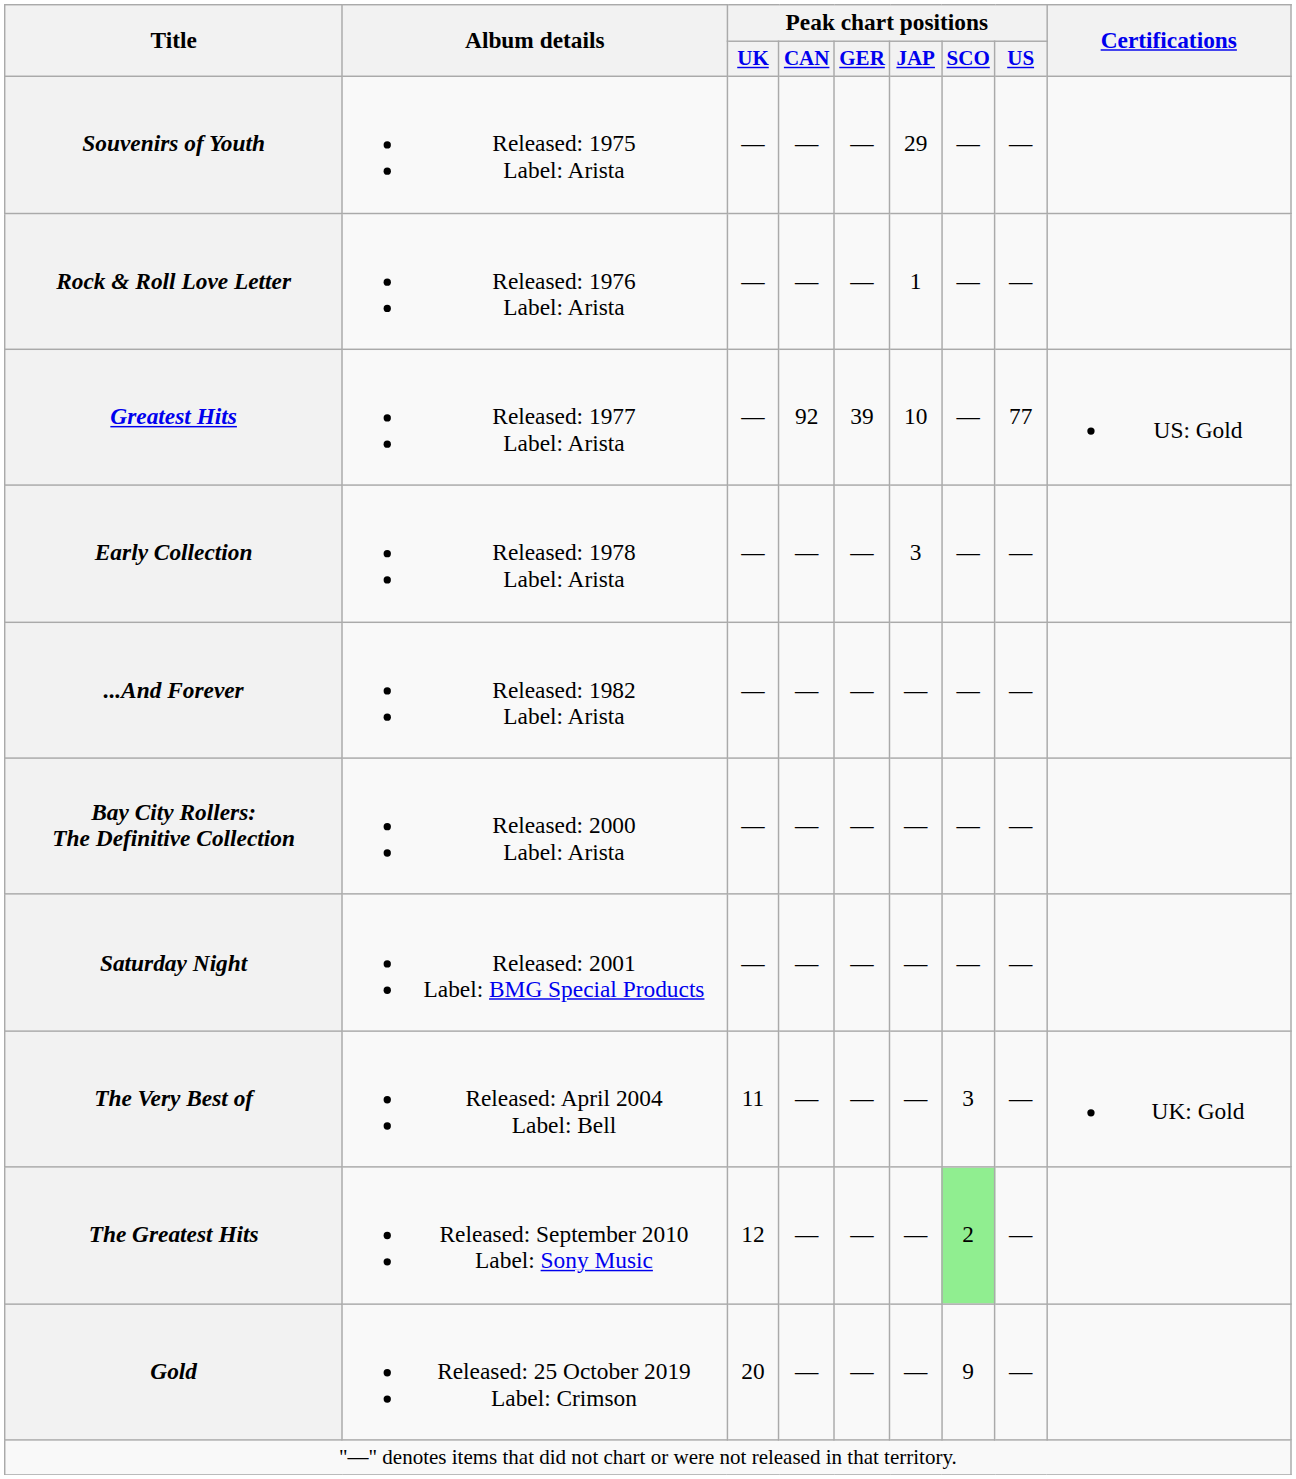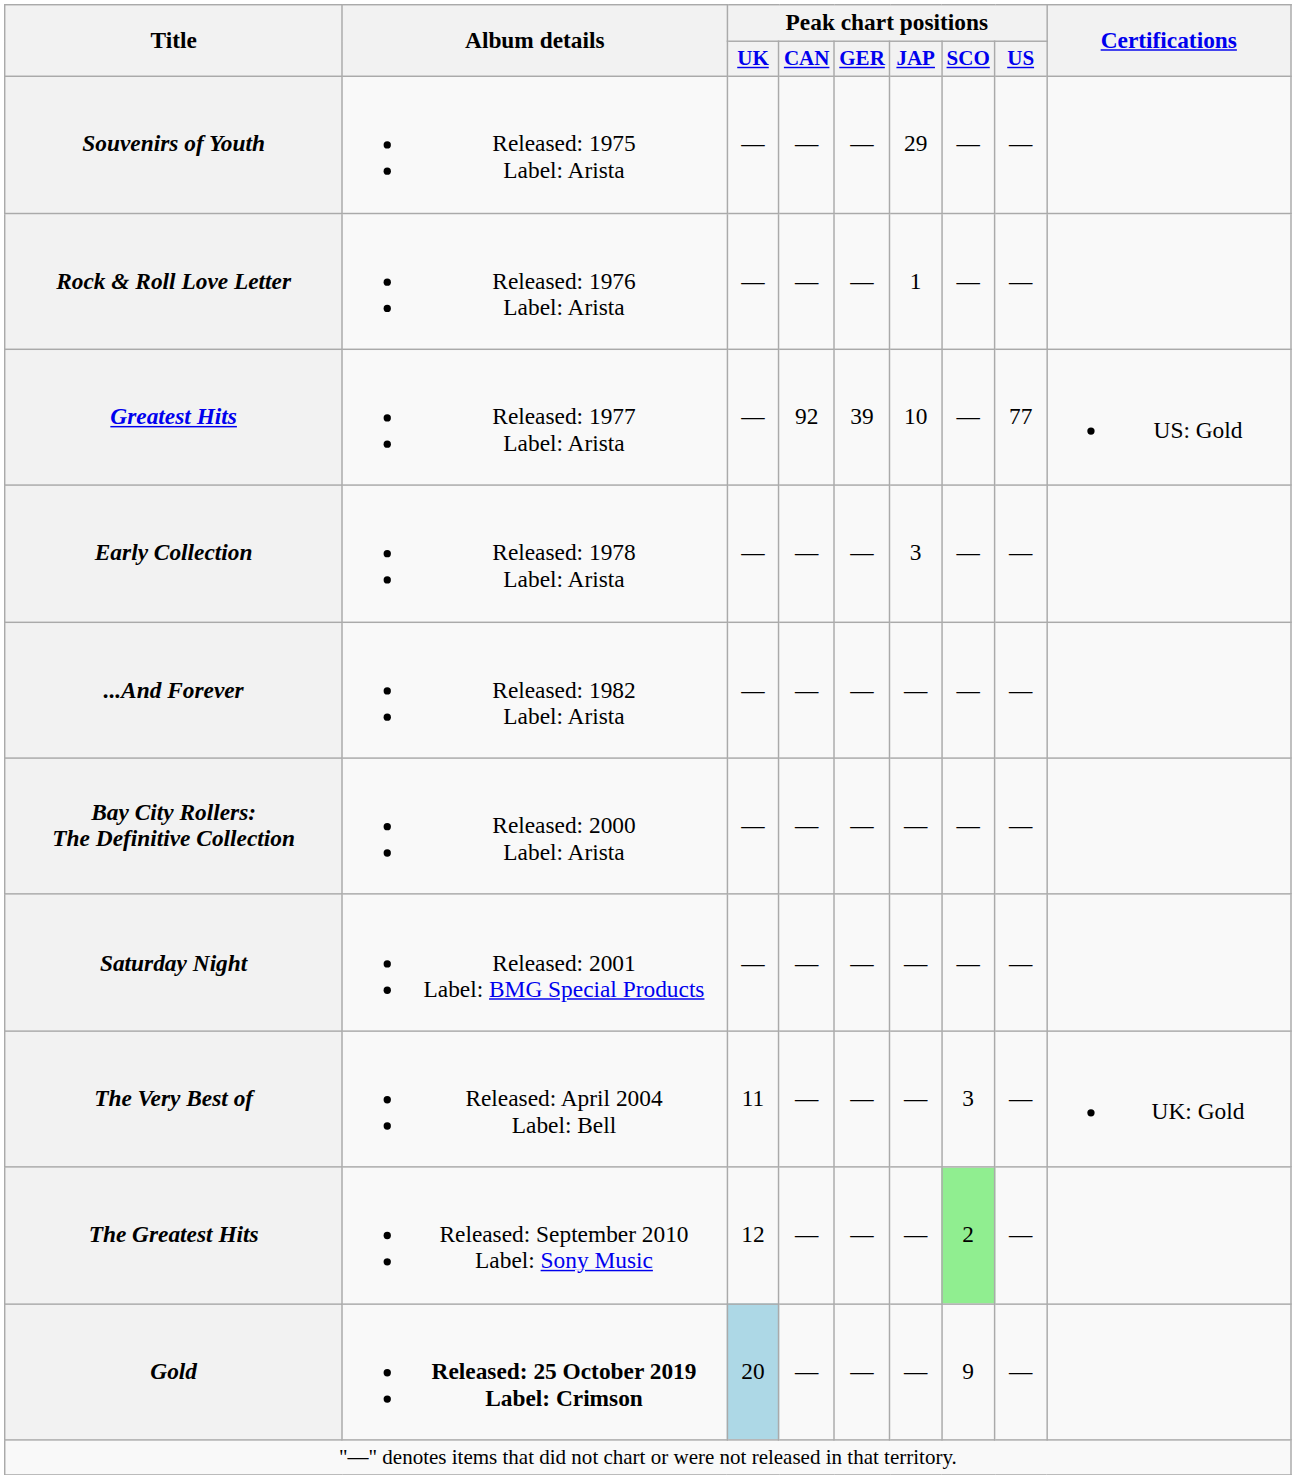(535, 1385) normal -> (535, 1385) bold
(753, 1371) no background -> (753, 1371) lightblue background
